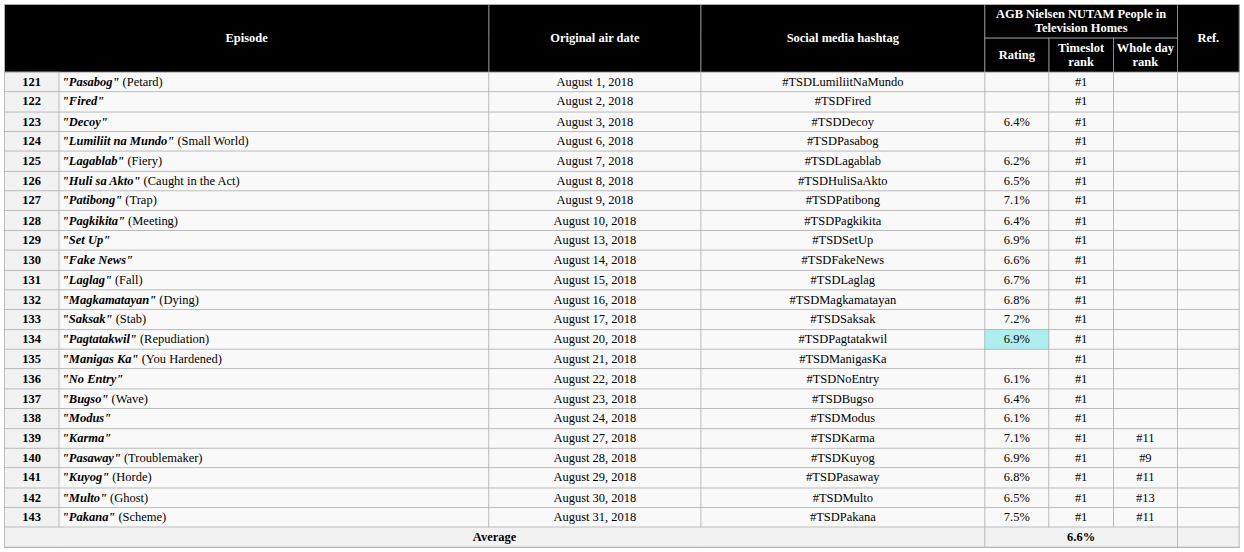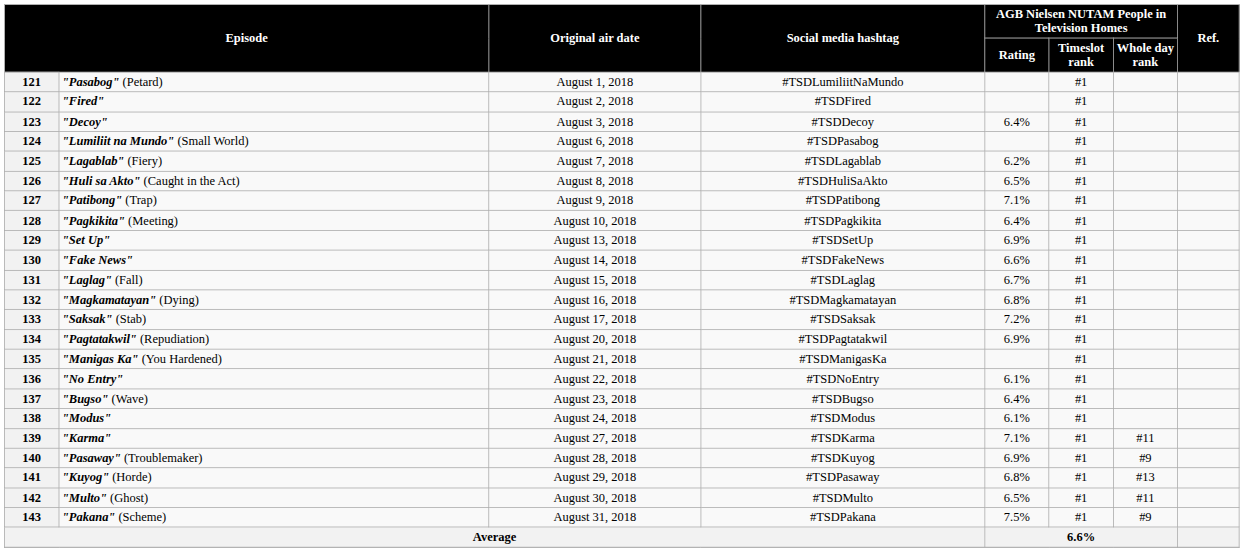(1017, 339) paleturquoise background -> (1017, 339) no background
(1145, 477) #11 -> (1145, 477) #13
(1145, 497) #13 -> (1145, 497) #11
(1145, 517) #11 -> (1145, 517) #9
